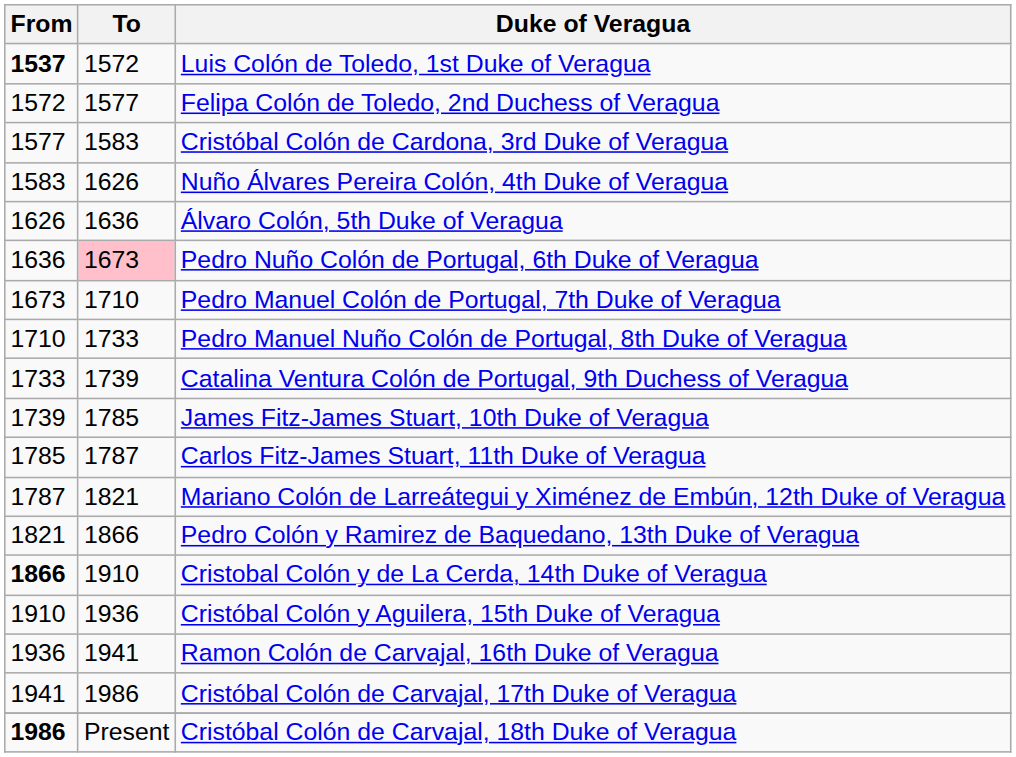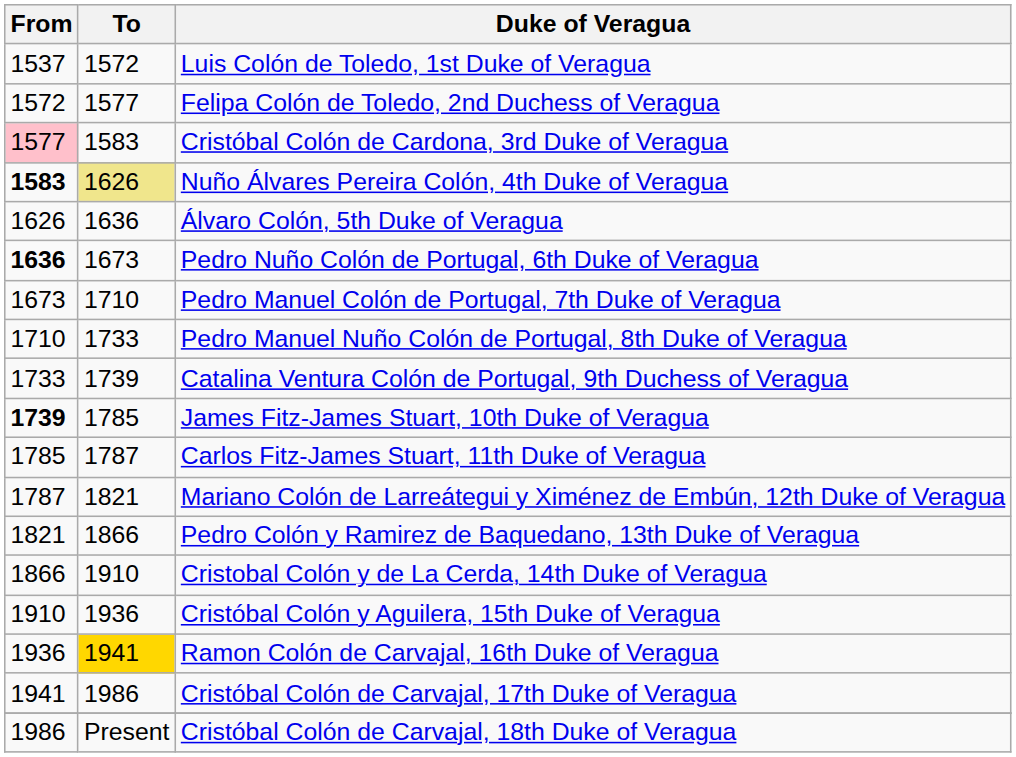(38, 63) bold -> (38, 63) normal
(38, 142) no background -> (38, 142) pink background
(38, 181) normal -> (38, 181) bold
(112, 181) no background -> (112, 181) khaki background
(38, 260) normal -> (38, 260) bold
(112, 260) pink background -> (112, 260) no background
(38, 417) normal -> (38, 417) bold
(38, 574) bold -> (38, 574) normal
(112, 653) no background -> (112, 653) gold background
(38, 732) bold -> (38, 732) normal
